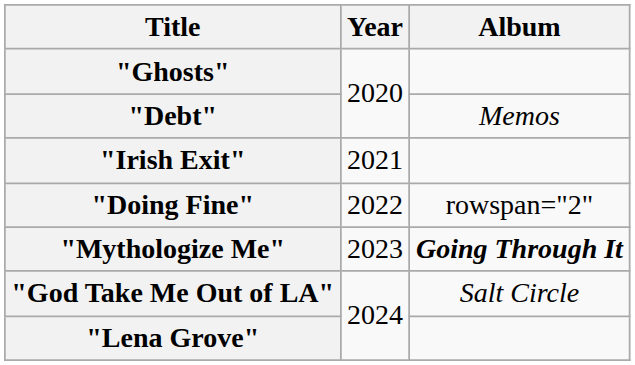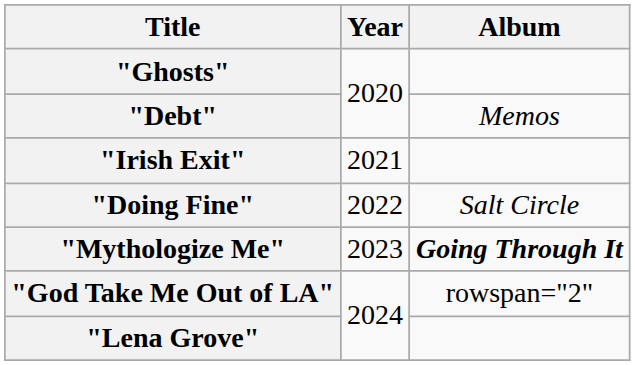(519, 204) rowspan="2" -> (519, 204) Salt Circle
(519, 293) Salt Circle -> (519, 293) rowspan="2"
